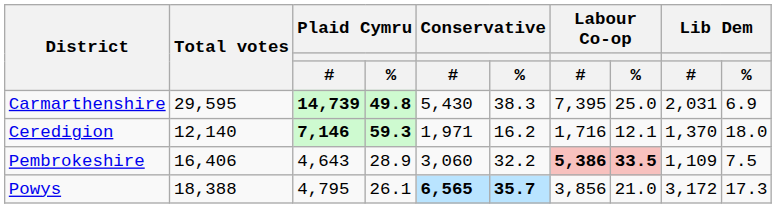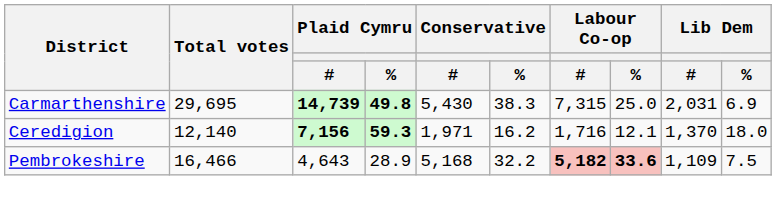(205, 104) 29,595 -> (205, 104) 29,695
(580, 104) 7,395 -> (580, 104) 7,315
(323, 132) 7,146 -> (323, 132) 7,156
(205, 161) 16,406 -> (205, 161) 16,466
(447, 161) 3,060 -> (447, 161) 5,168
(580, 161) 5,386 -> (580, 161) 5,182
(636, 161) 33.5 -> (636, 161) 33.6
- row: (35, 189)
